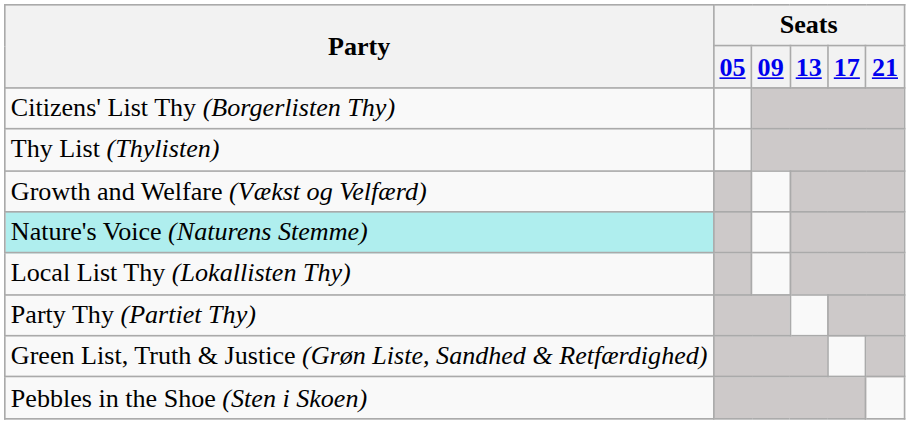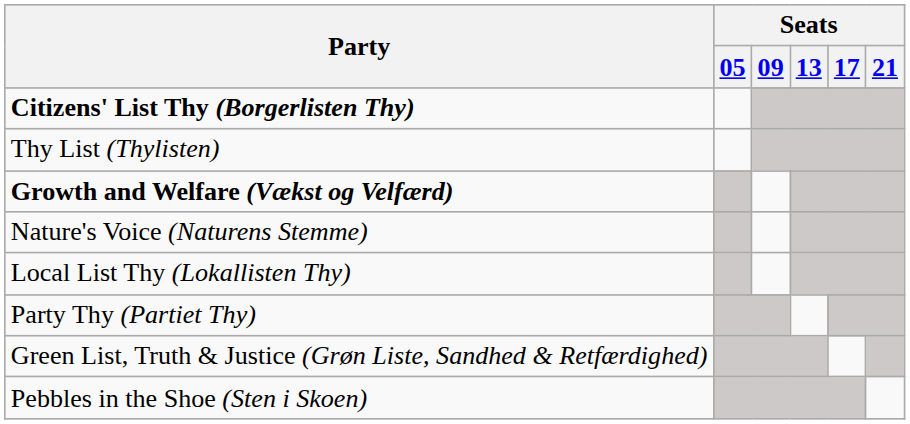(203, 107) normal -> (213, 107) bold
(219, 190) normal -> (232, 190) bold
(189, 231) paleturquoise background -> (189, 231) no background
